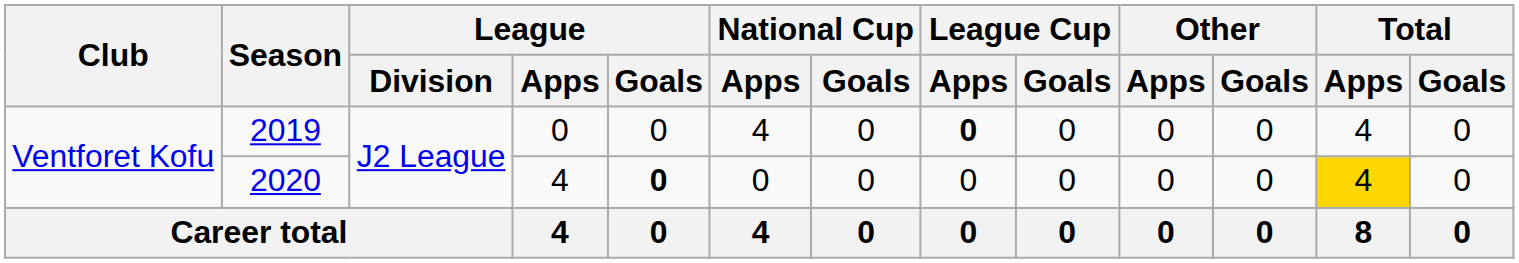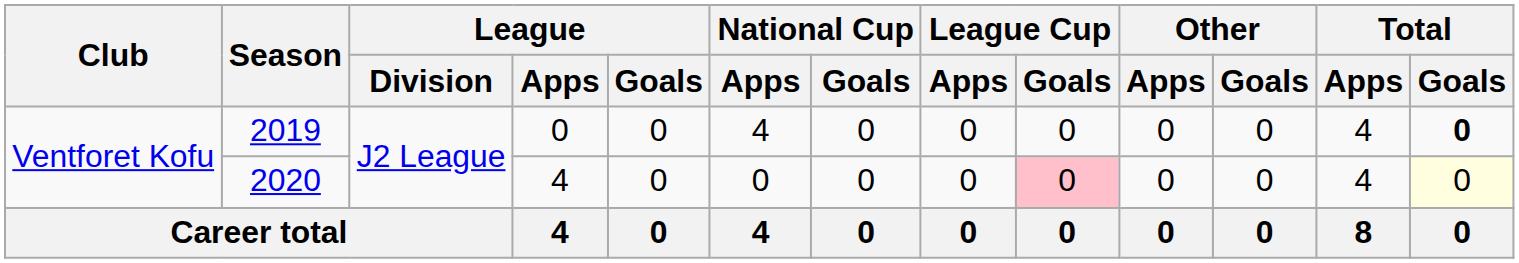(968, 130) bold -> (968, 130) normal
(1462, 130) normal -> (1462, 130) bold
(659, 181) bold -> (659, 181) normal
(1067, 181) no background -> (1067, 181) pink background
(1363, 181) gold background -> (1363, 181) no background
(1462, 181) no background -> (1462, 181) lightyellow background
